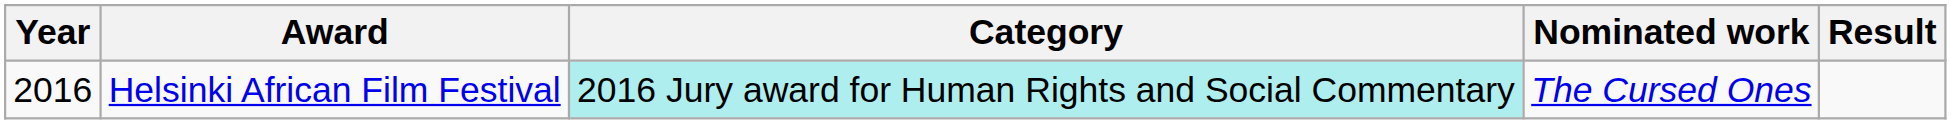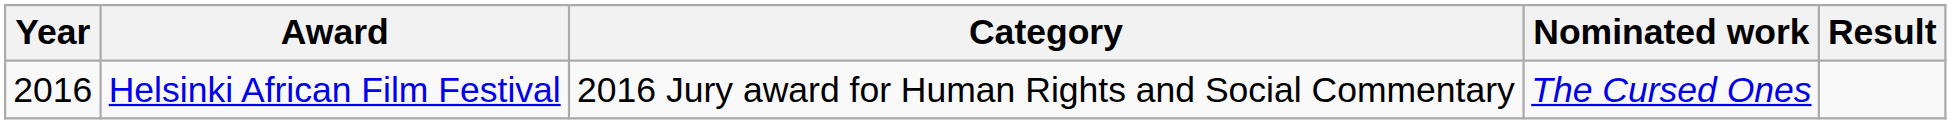(1046, 88) paleturquoise background -> (1046, 88) no background
